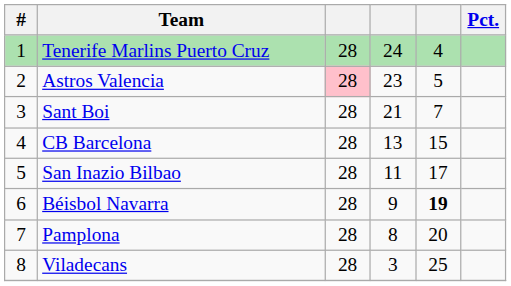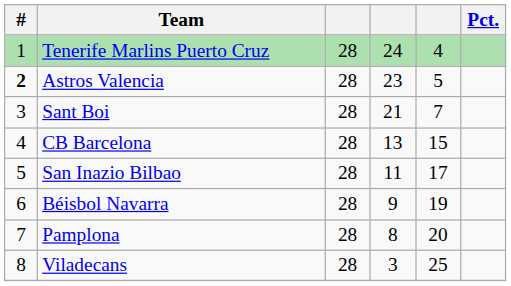(21, 81) normal -> (21, 81) bold
(348, 81) pink background -> (348, 81) no background
(438, 204) bold -> (438, 204) normal
